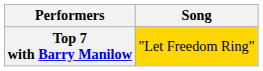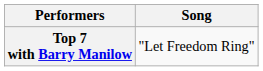(197, 46) gold background -> (197, 46) no background
